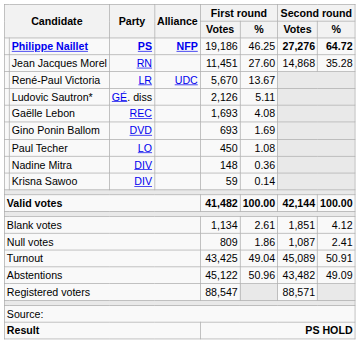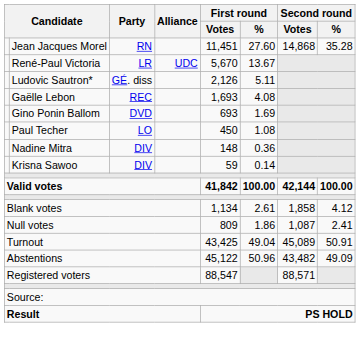- row: (50, 47)
(221, 203) 41,482 -> (221, 186) 41,842
(302, 225) 1,851 -> (302, 208) 1,858
